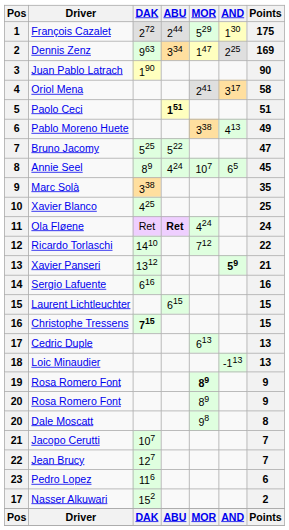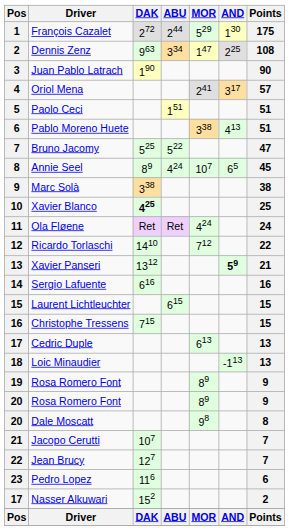(265, 51) 169 -> (265, 51) 108
(265, 90) 58 -> (265, 90) 57
(175, 109) bold -> (175, 109) normal
(265, 129) 49 -> (265, 129) 51
(265, 187) 35 -> (265, 187) 38
(147, 207) normal -> (147, 207) bold
(175, 226) bold -> (175, 226) normal
(147, 324) bold -> (147, 324) normal
(204, 382) bold -> (204, 382) normal
